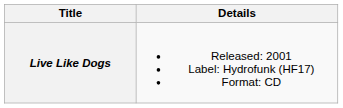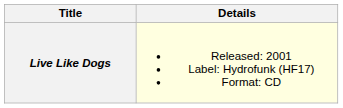(237, 69) no background -> (237, 69) lightyellow background
